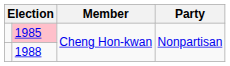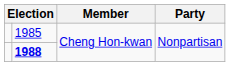(28, 33) pink background -> (28, 33) no background
(28, 52) normal -> (28, 52) bold
